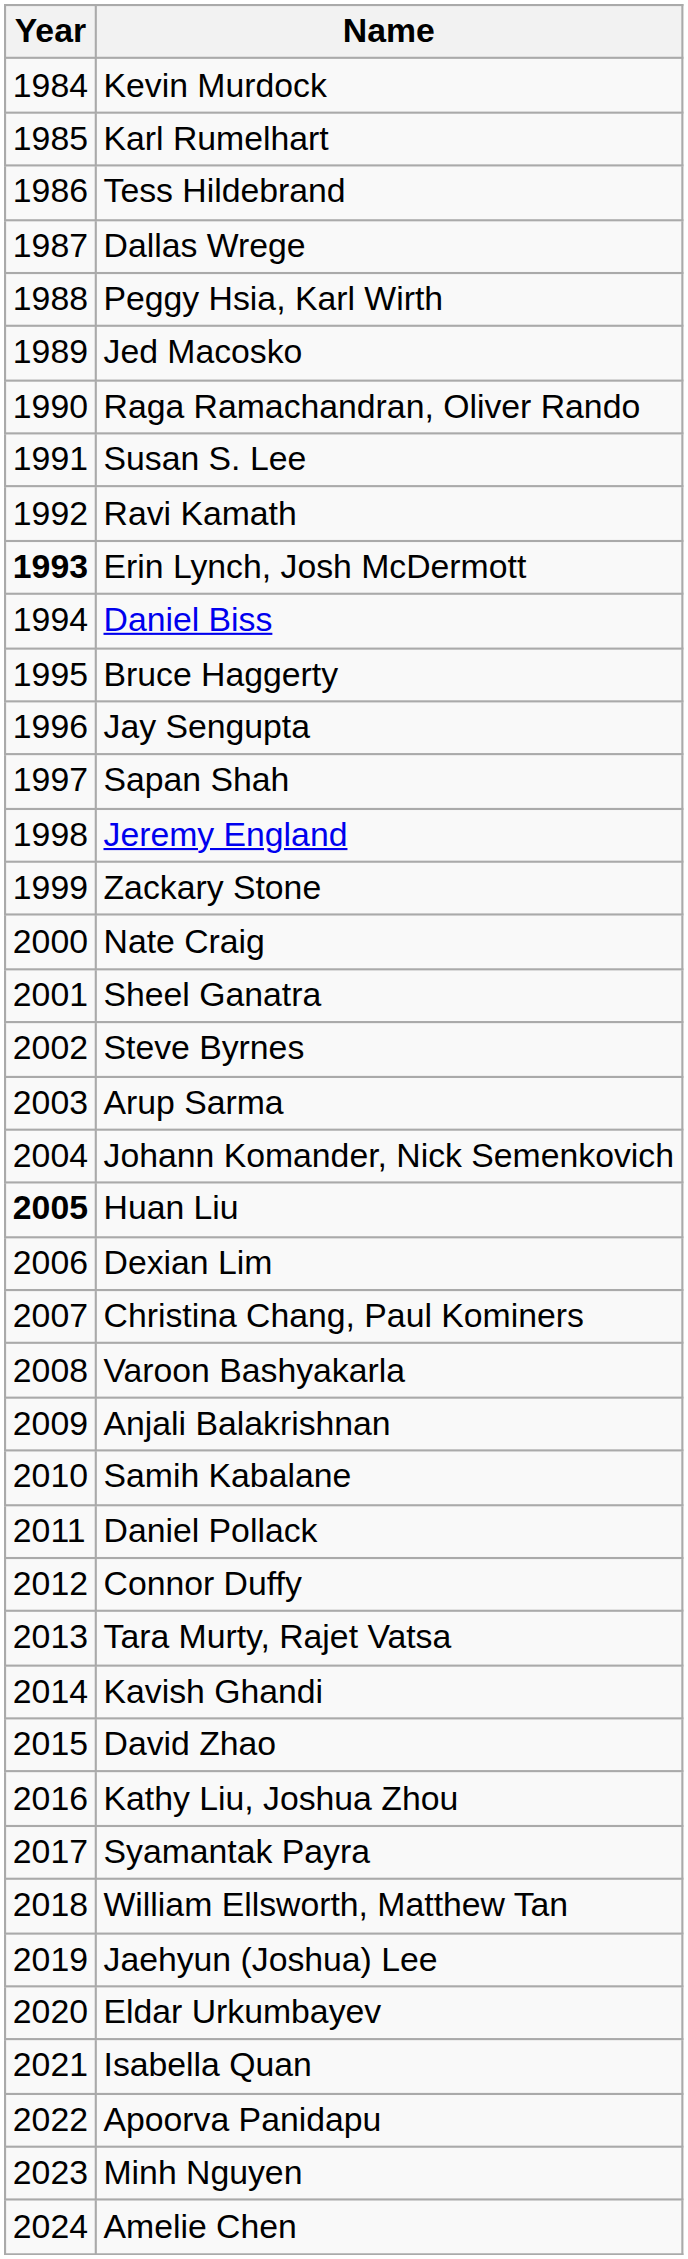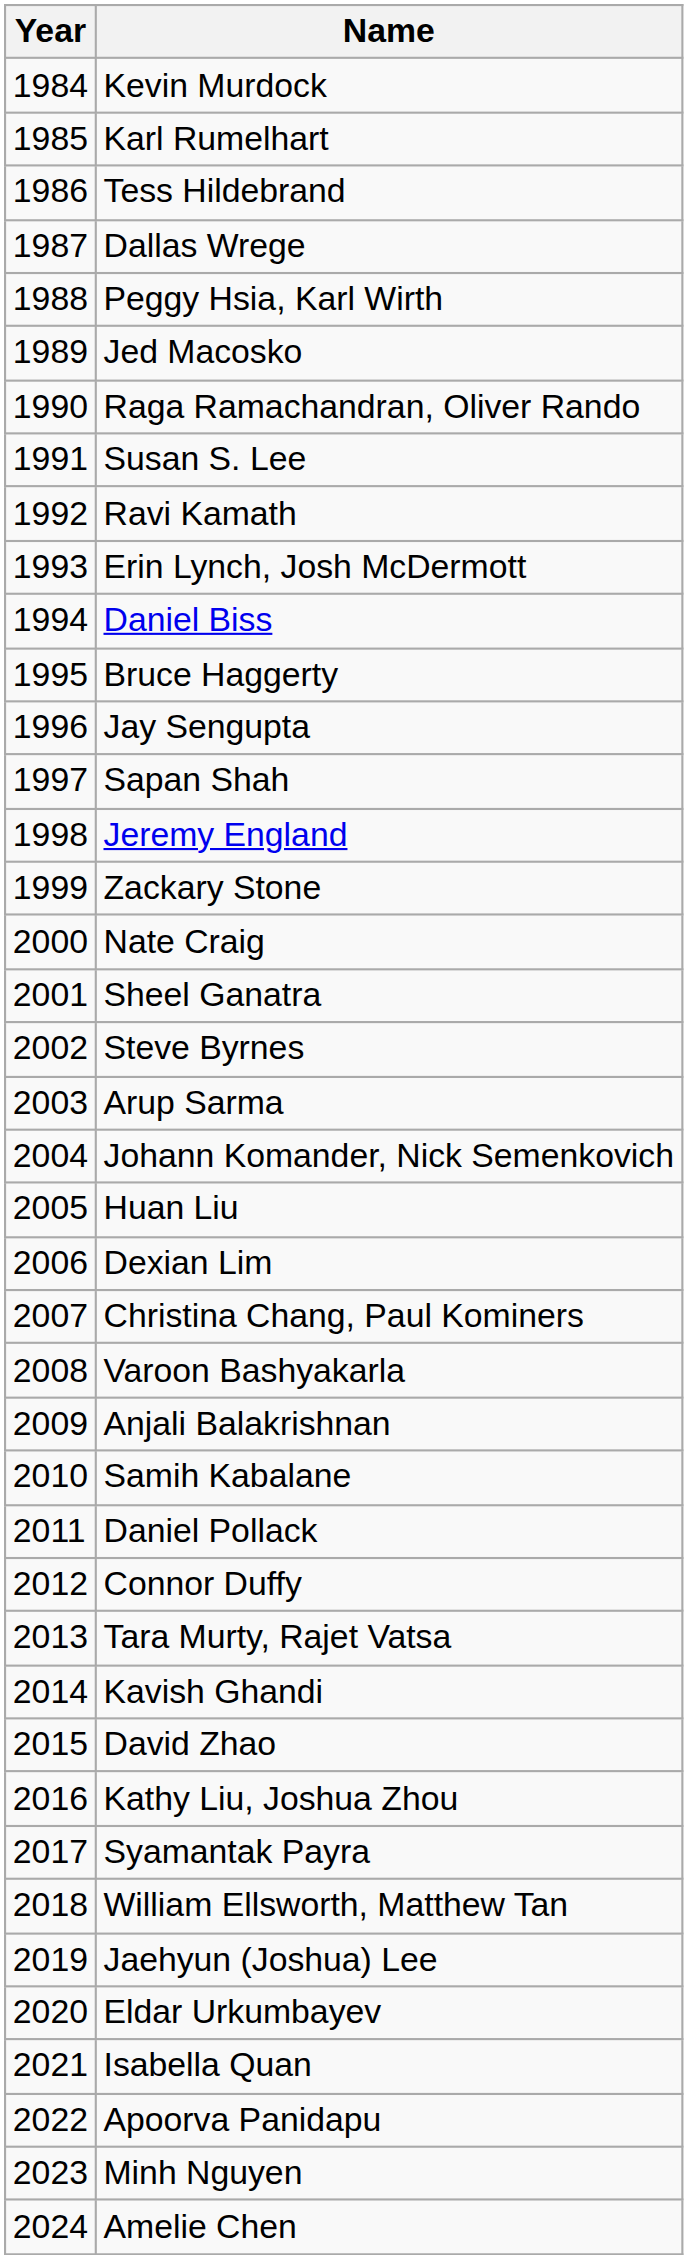(50, 566) bold -> (50, 566) normal
(50, 1209) bold -> (50, 1209) normal
